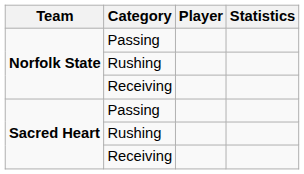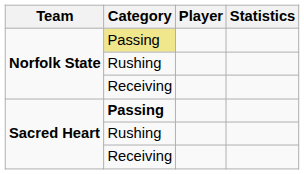(134, 40) no background -> (134, 40) khaki background
(134, 110) normal -> (136, 110) bold
